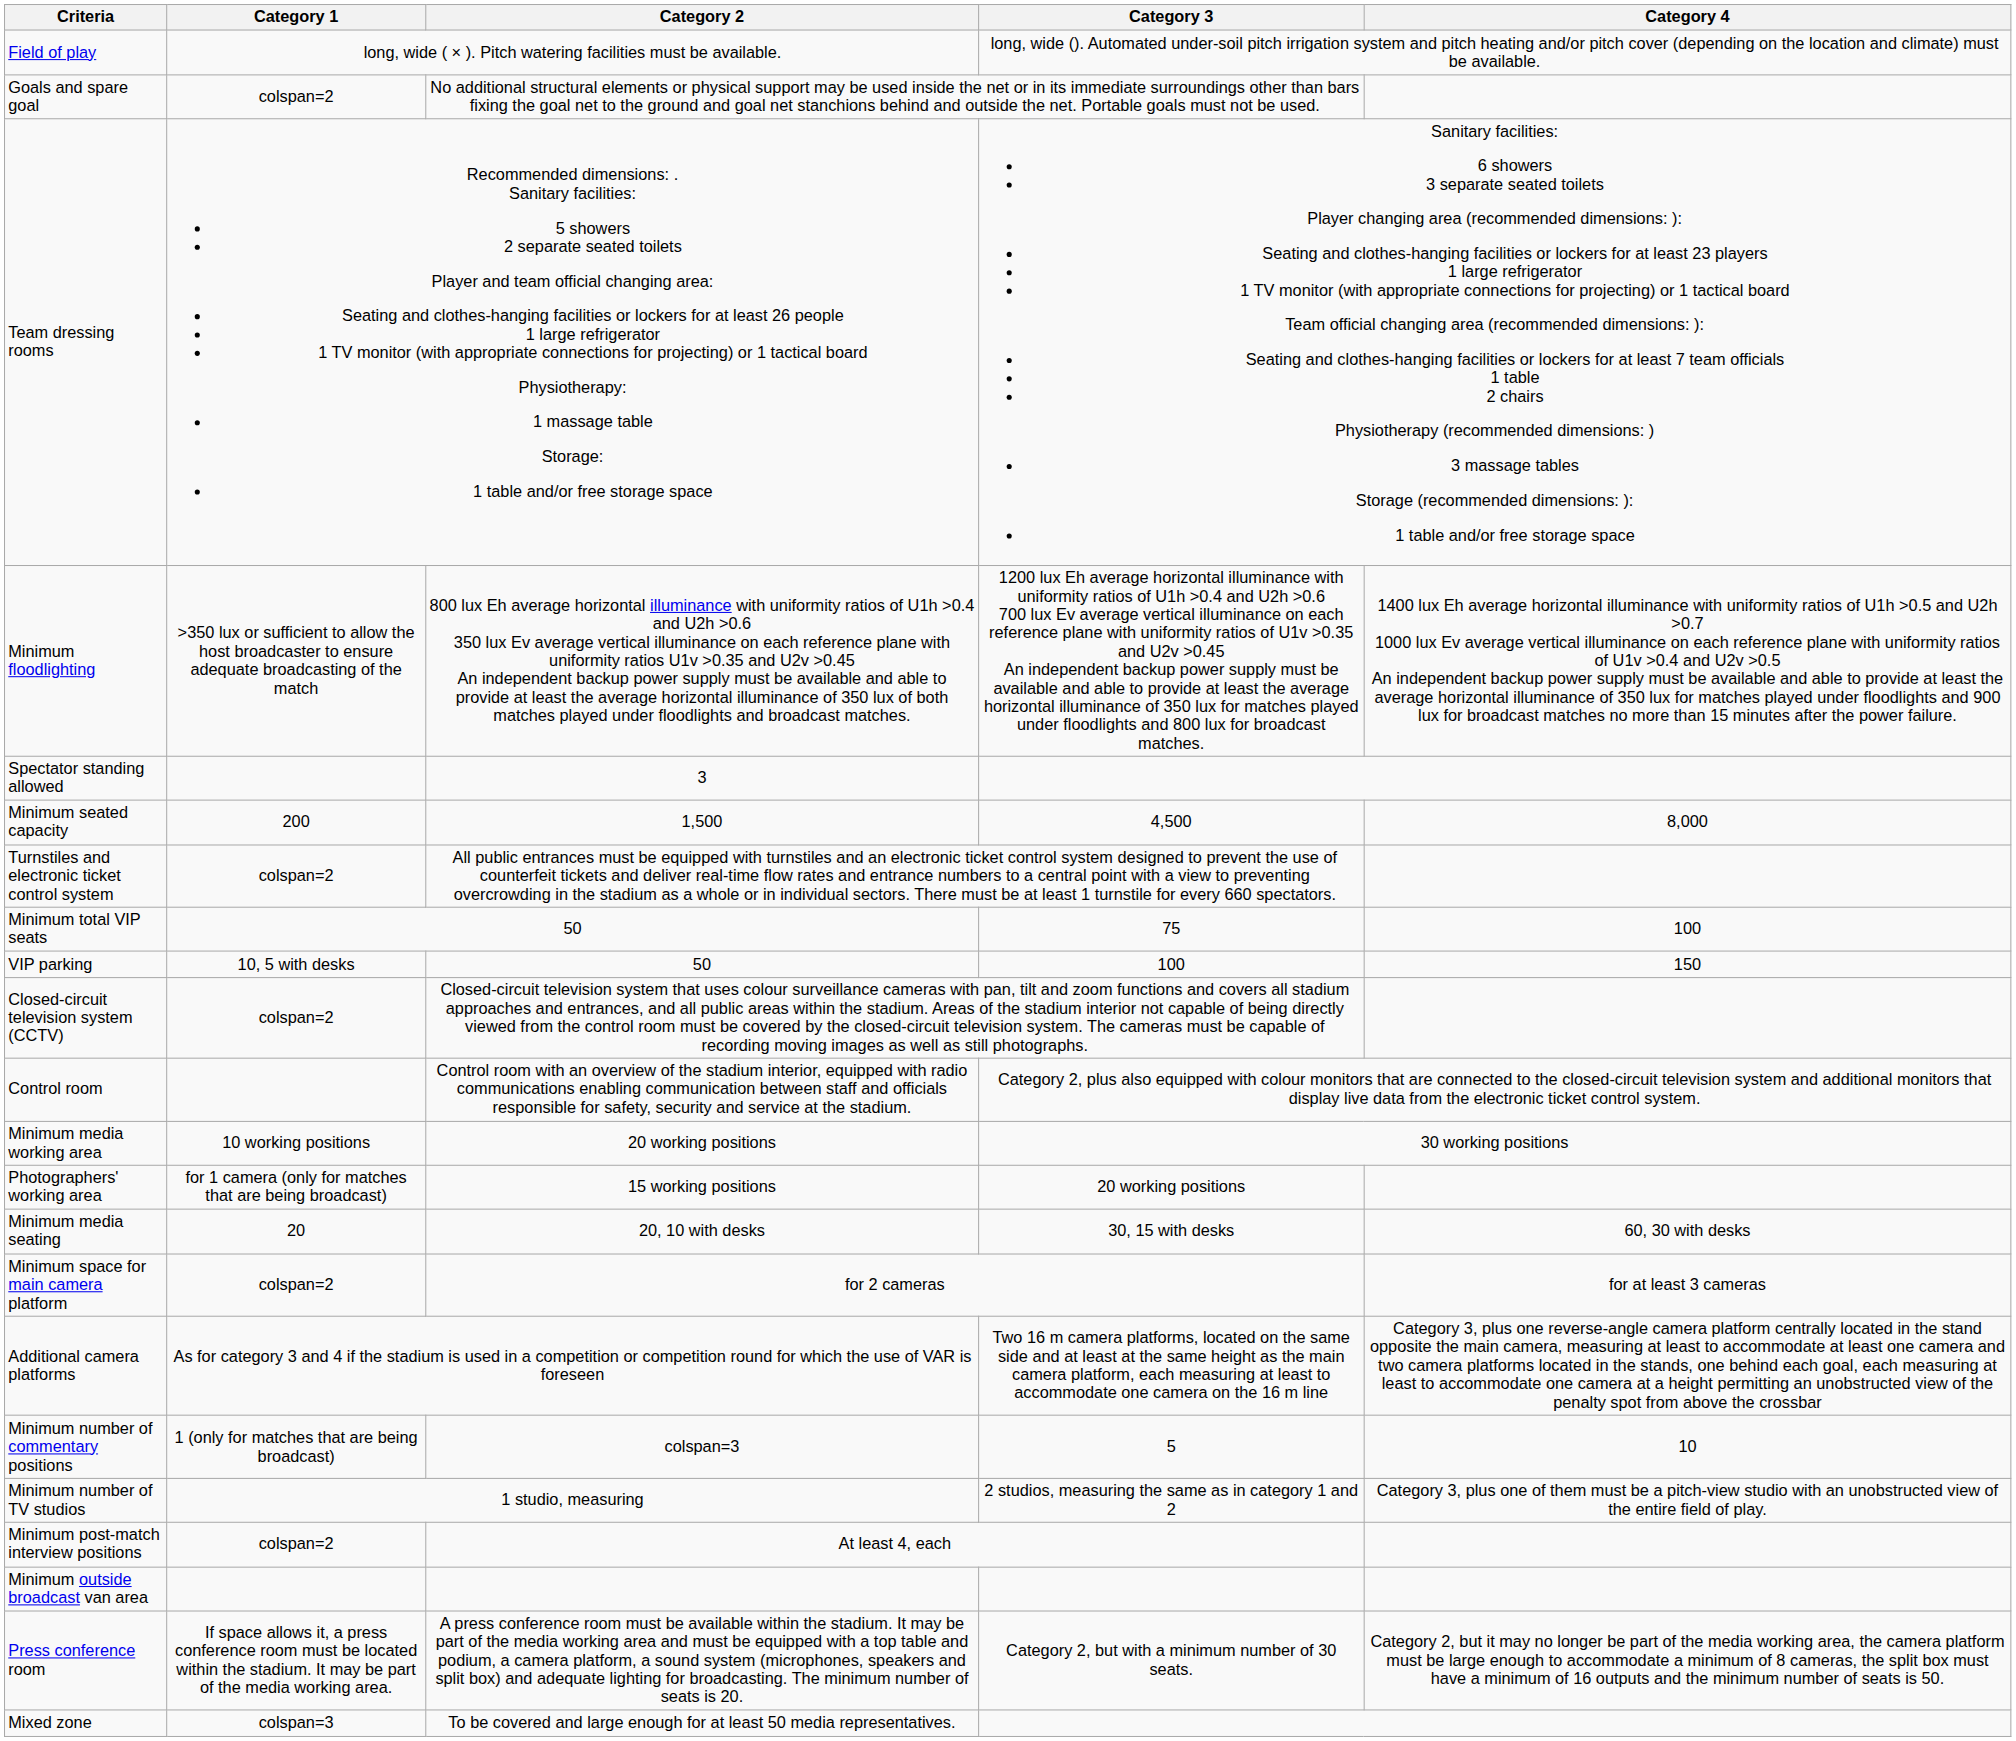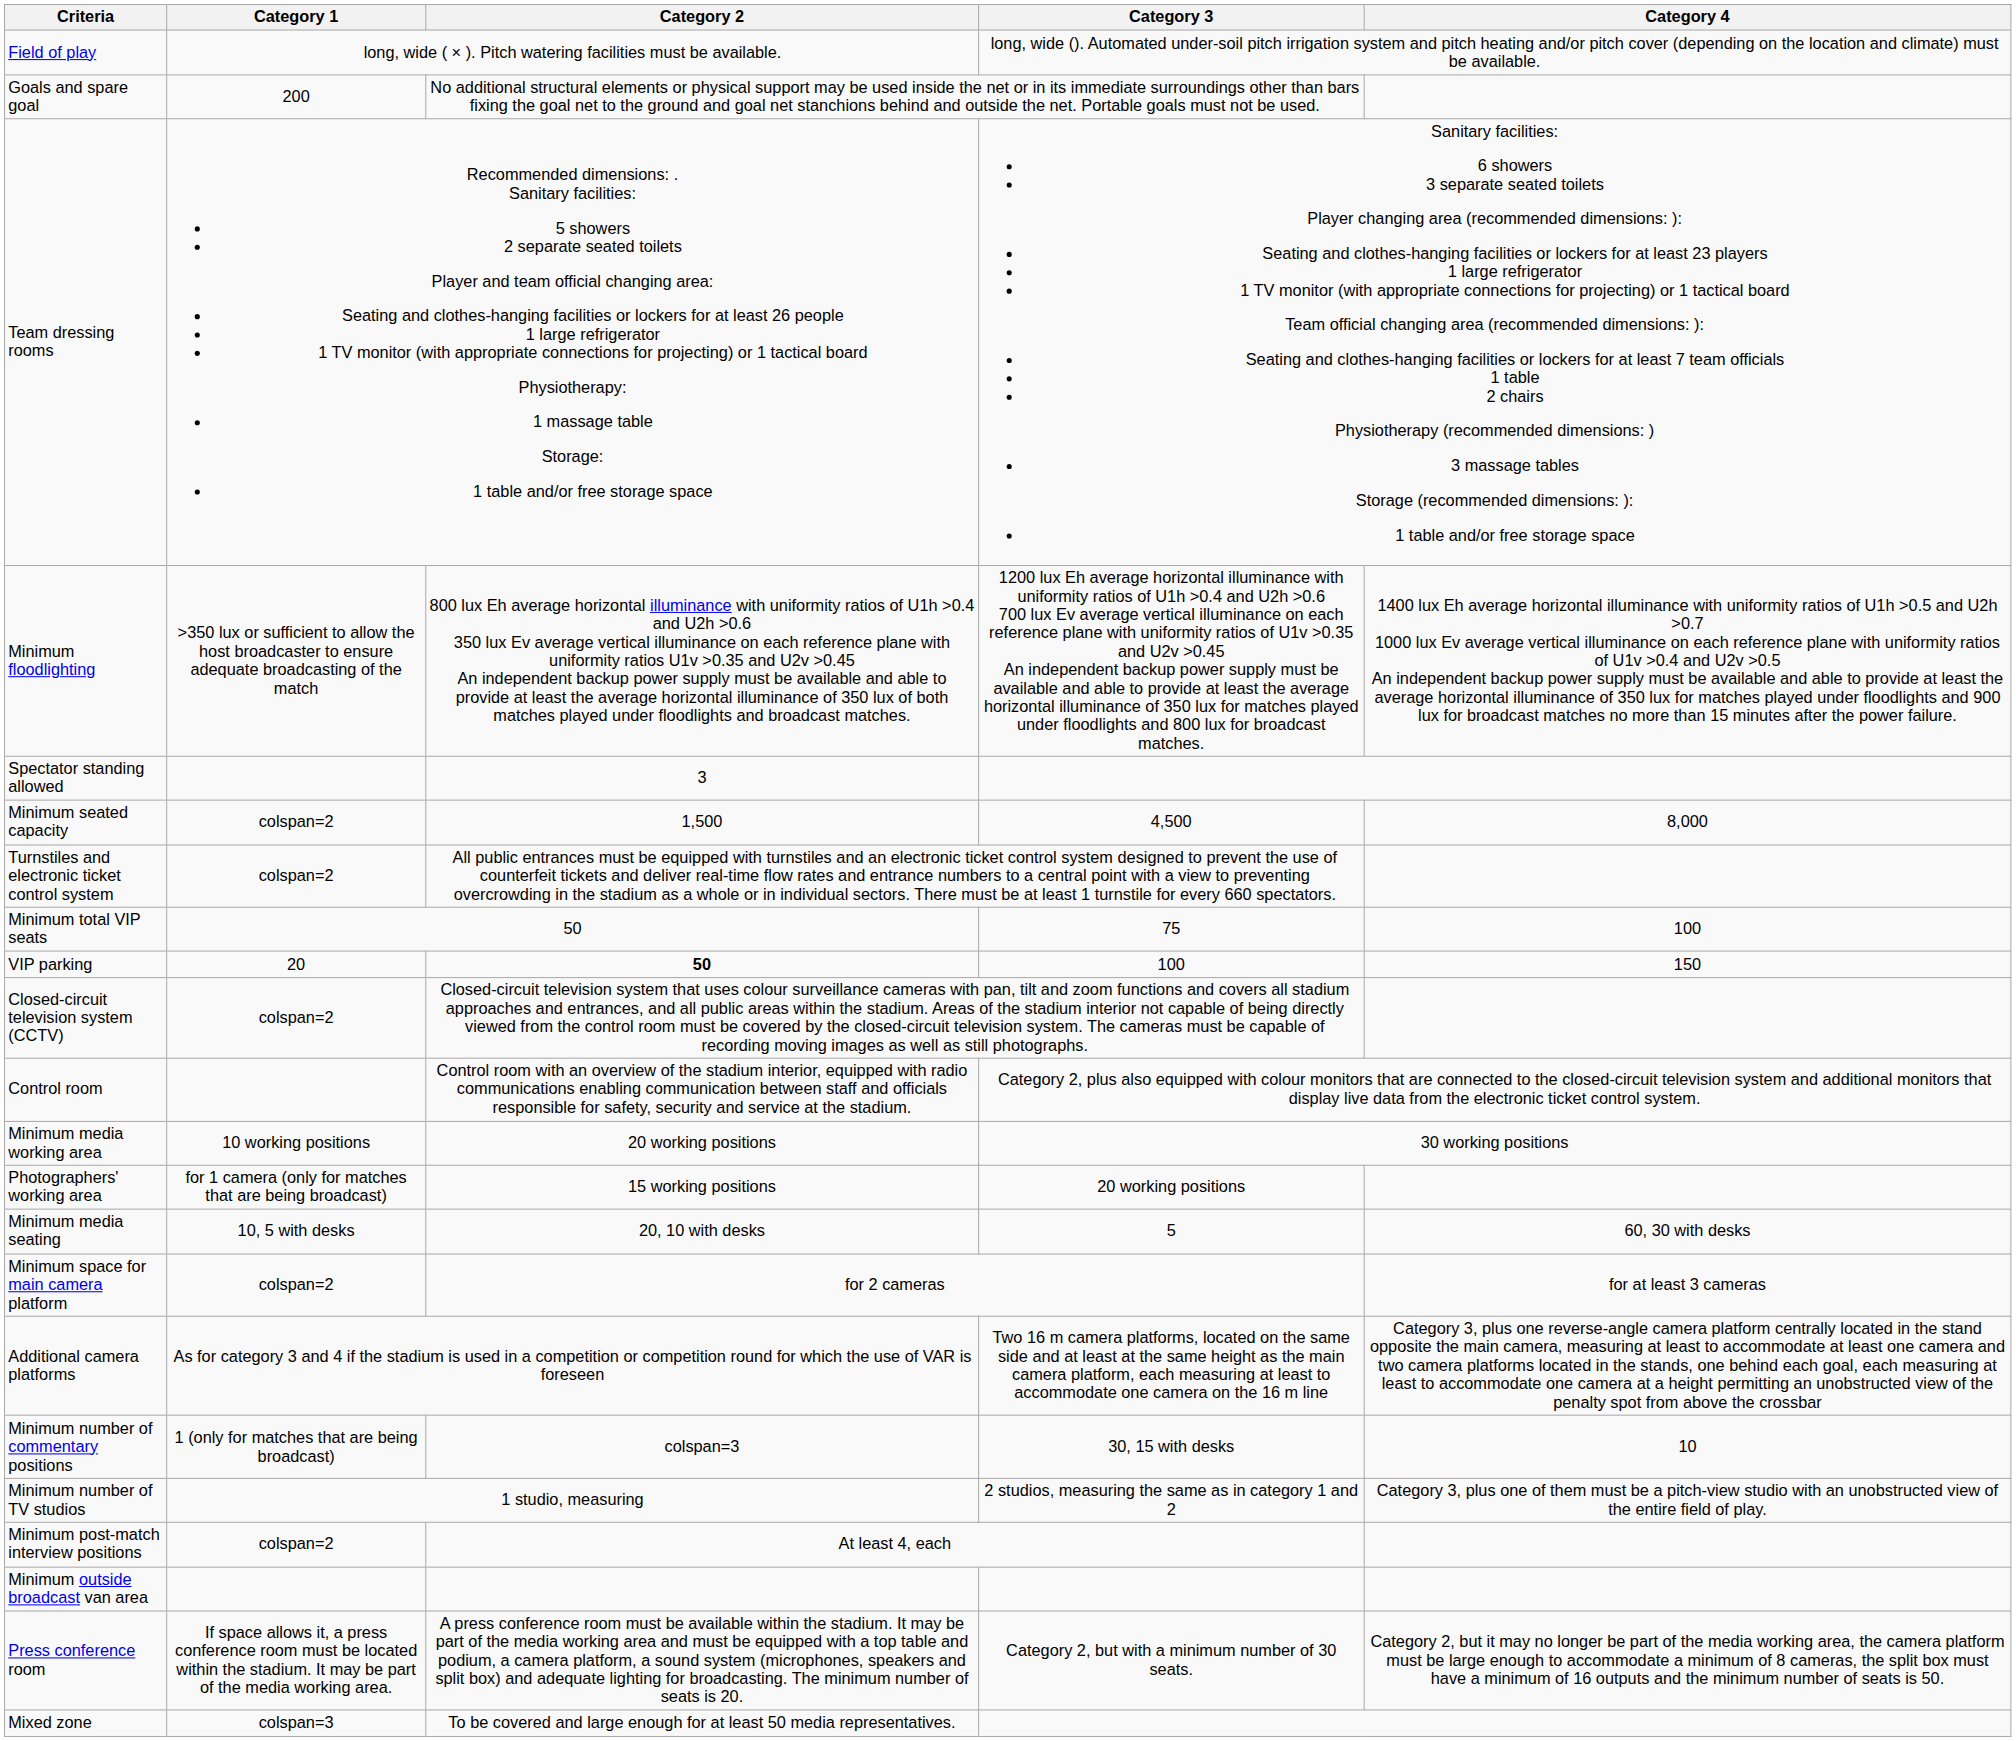(296, 96) colspan=2 -> (296, 96) 200
(296, 822) 200 -> (296, 822) colspan=2
(296, 964) 10, 5 with desks -> (296, 964) 20
(702, 964) normal -> (702, 964) bold
(296, 1231) 20 -> (296, 1231) 10, 5 with desks
(1171, 1231) 30, 15 with desks -> (1171, 1231) 5
(1171, 1446) 5 -> (1171, 1446) 30, 15 with desks
